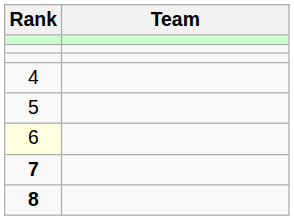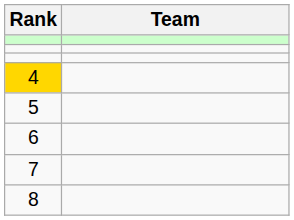(33, 77) no background -> (33, 77) gold background
(33, 138) lightyellow background -> (33, 138) no background
(33, 169) bold -> (33, 169) normal
(33, 200) bold -> (33, 200) normal
